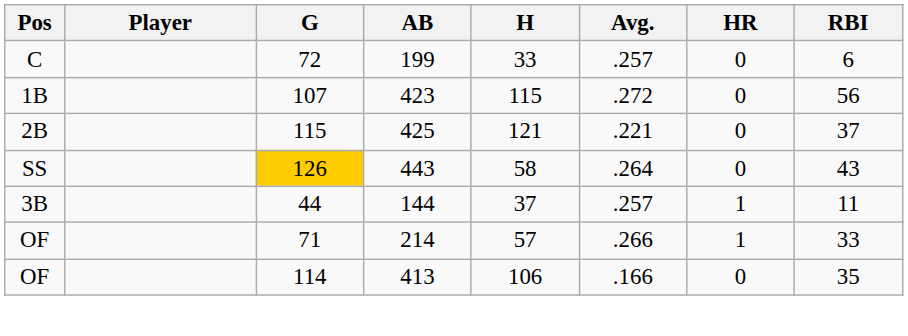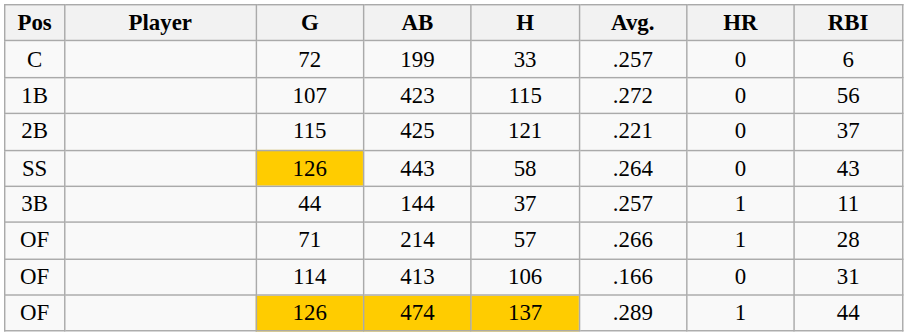(848, 240) 33 -> (848, 240) 28
(848, 276) 35 -> (848, 276) 31
+ row: (417, 312)
